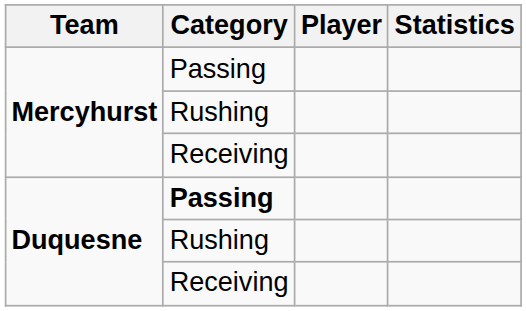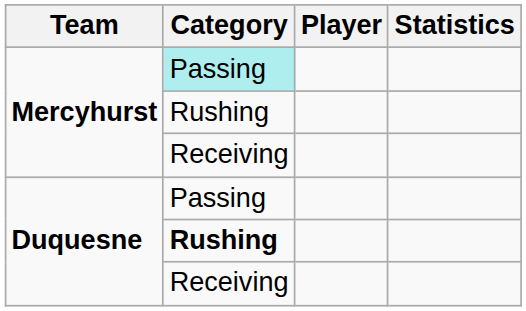(218, 68) no background -> (218, 68) paleturquoise background
(222, 197) bold -> (218, 197) normal
(219, 240) normal -> (224, 240) bold
